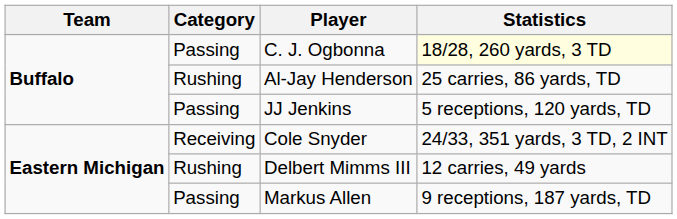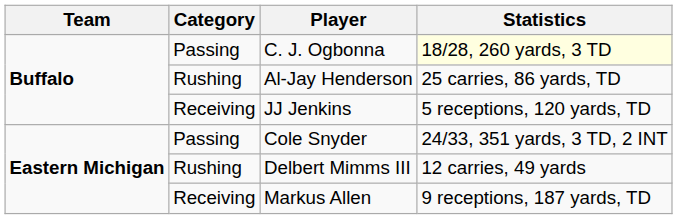(206, 109) Passing -> (214, 109) Receiving
(214, 138) Receiving -> (206, 138) Passing
(206, 198) Passing -> (214, 198) Receiving
